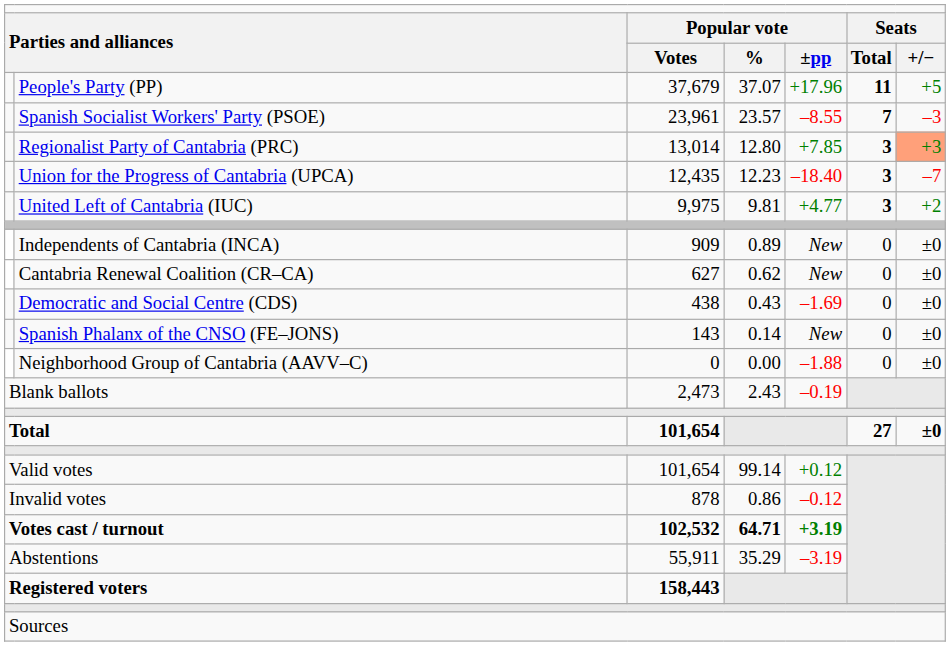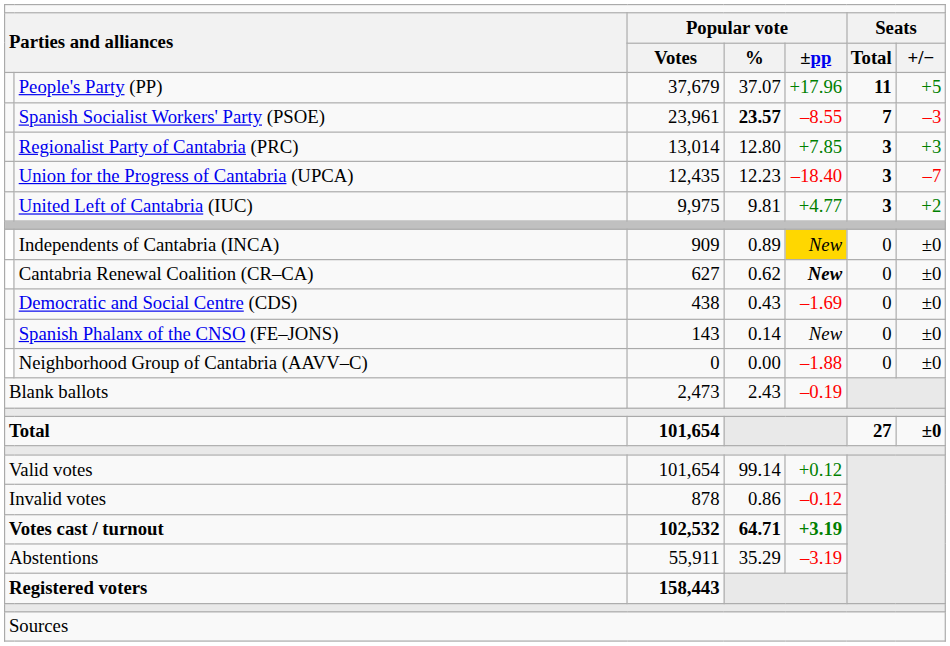(760, 117) normal -> (760, 117) bold
(931, 146) lightsalmon background -> (931, 146) no background
(825, 244) no background -> (825, 244) gold background
(825, 274) normal -> (825, 274) bold
